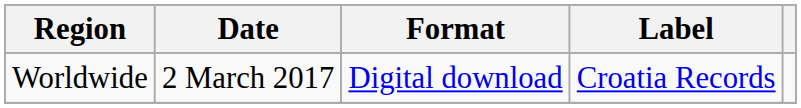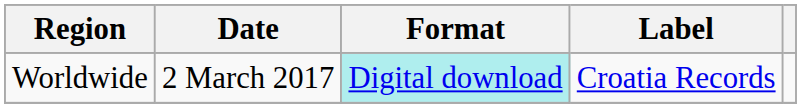(456, 77) no background -> (456, 77) paleturquoise background
